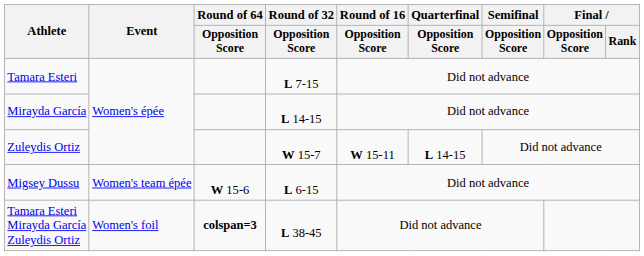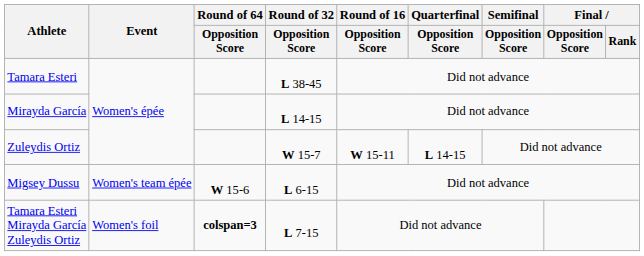(301, 84) L 7-15 -> (301, 84) L 38-45
(301, 233) L 38-45 -> (301, 233) L 7-15
